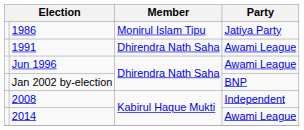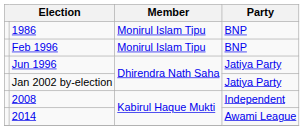(253, 30) Jatiya Party -> (236, 30) BNP
- row: (24, 47)
+ row: (35, 47)
(260, 64) Awami League -> (253, 64) Jatiya Party
(236, 82) BNP -> (253, 82) Jatiya Party
